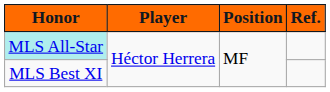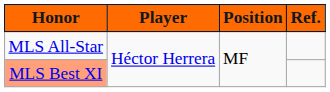(56, 45) paleturquoise background -> (56, 45) no background
(56, 73) no background -> (56, 73) lightsalmon background
